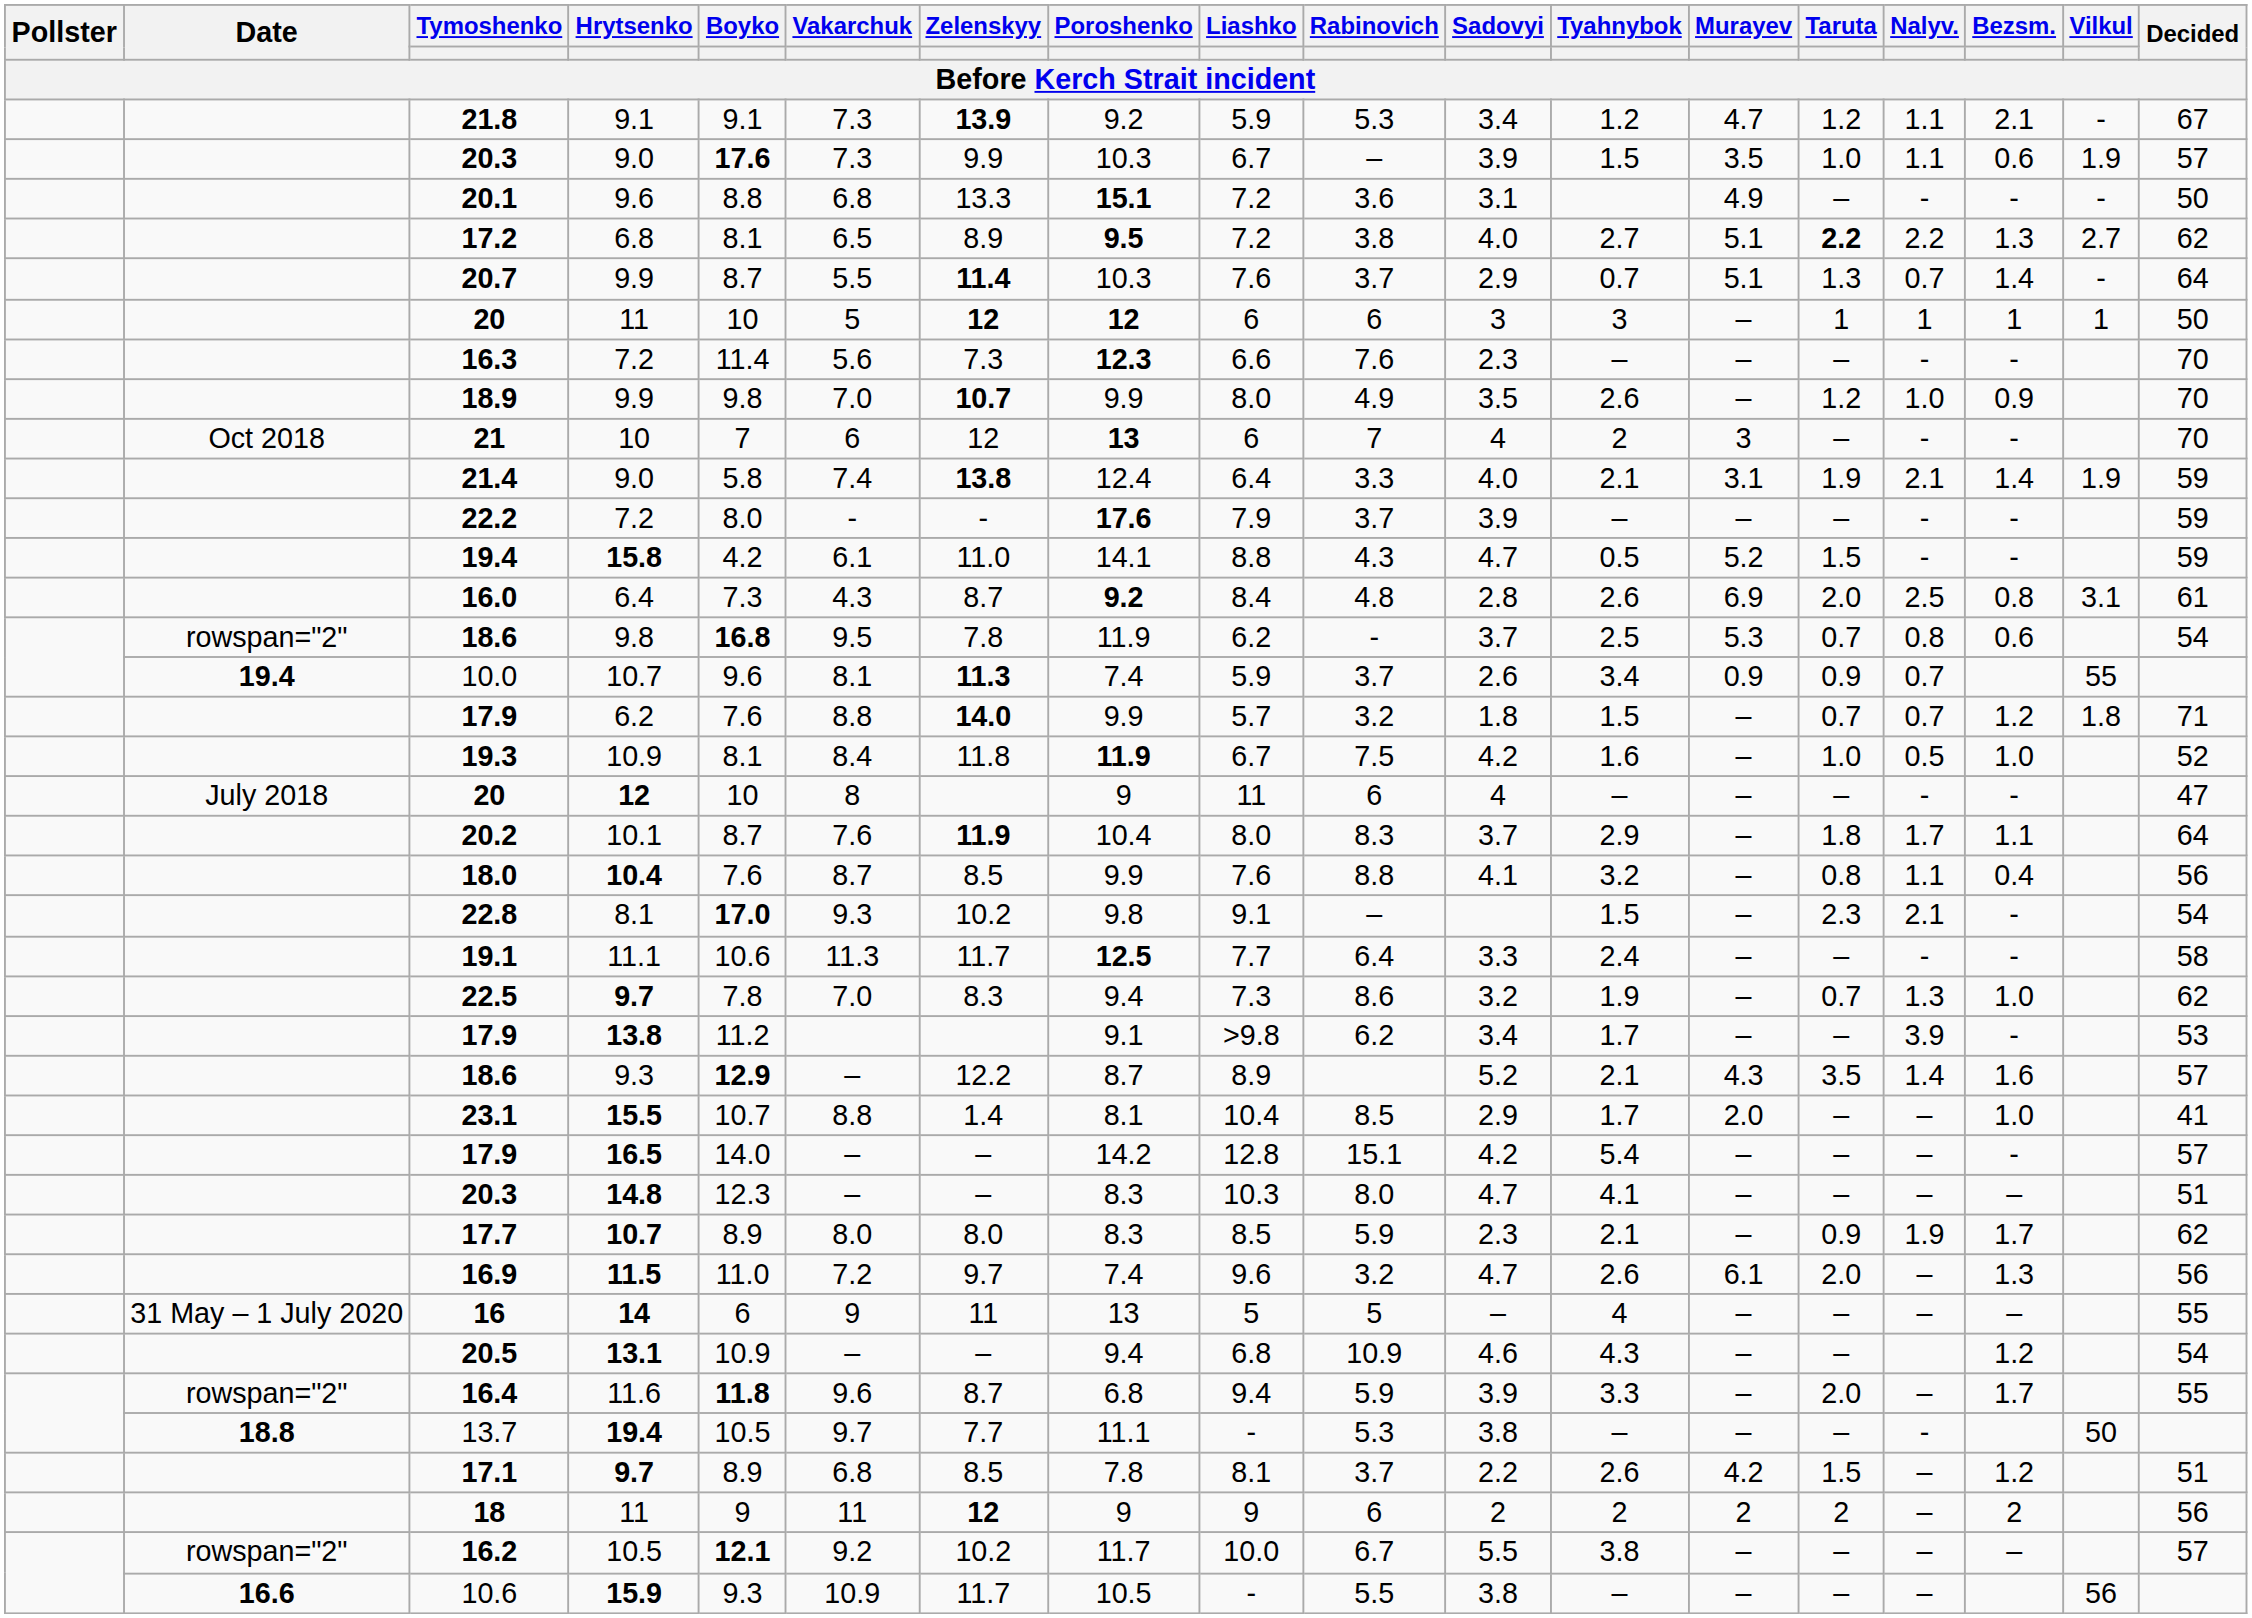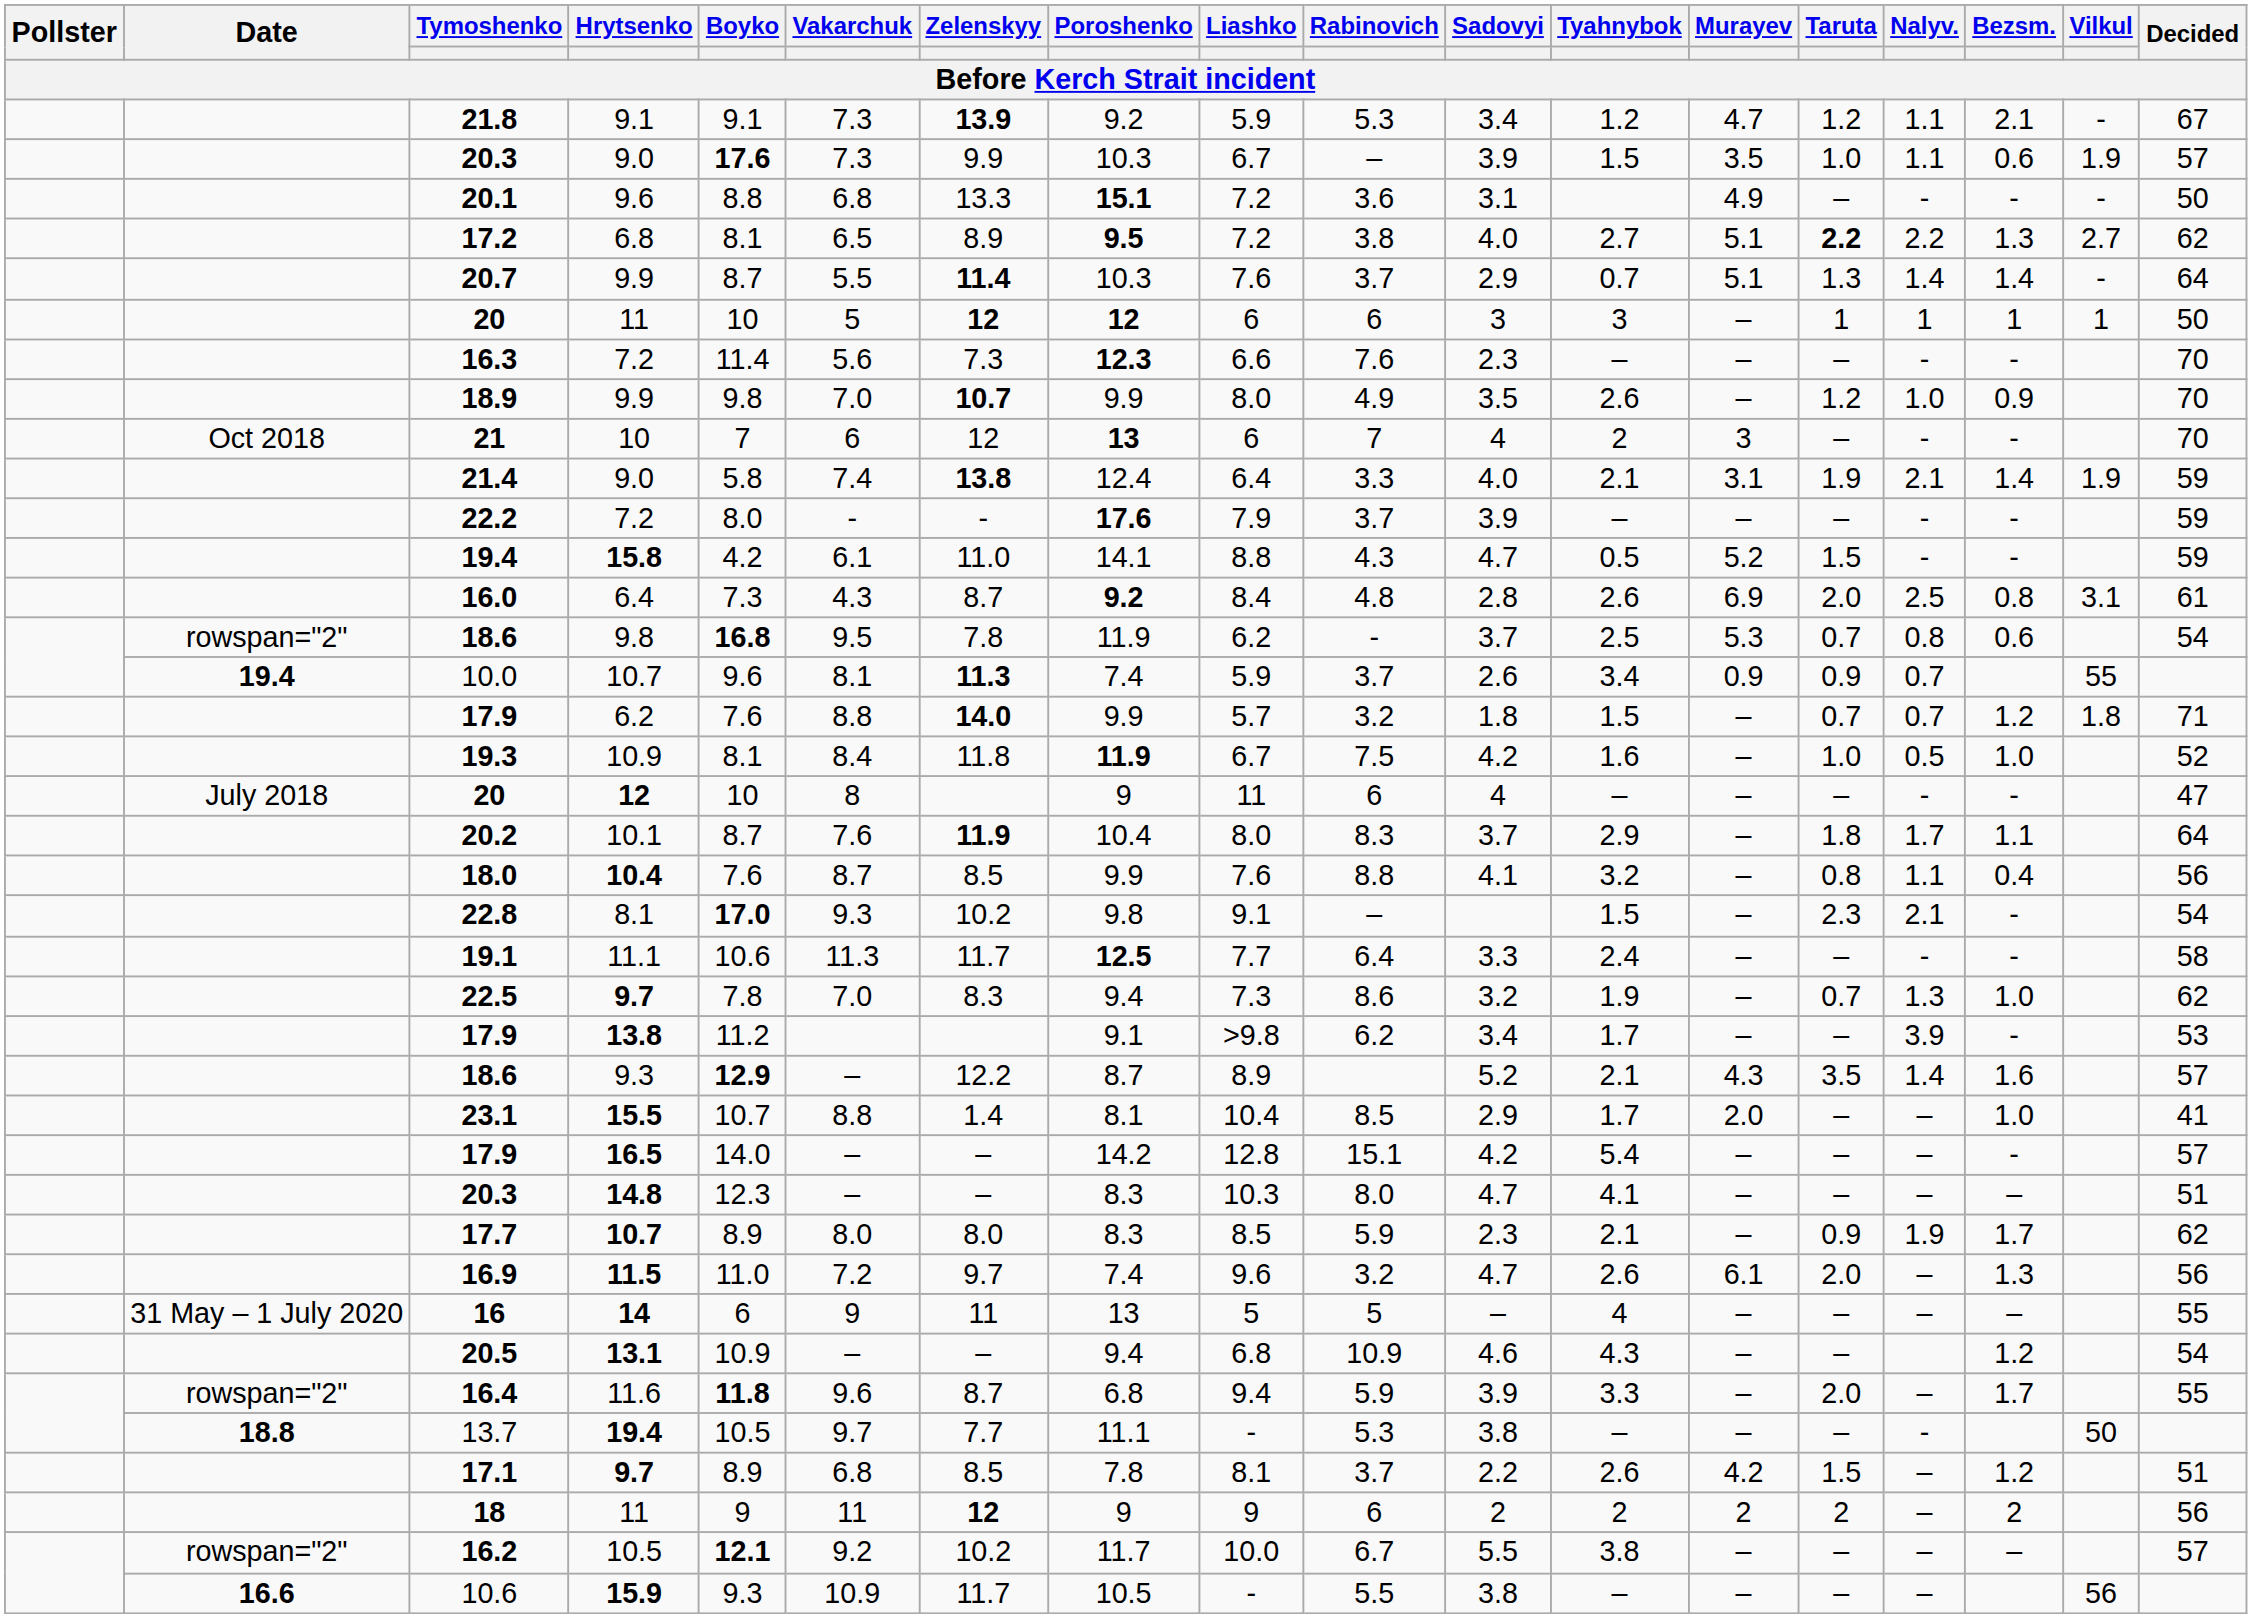(1925, 278) 0.7 -> (1925, 278) 1.4
